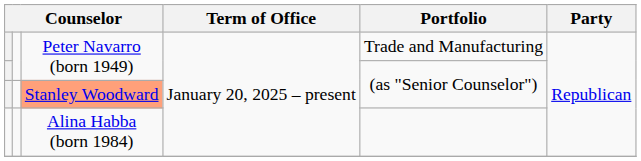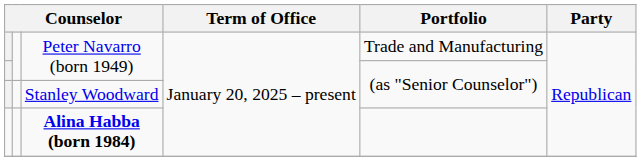(92, 94) lightsalmon background -> (92, 94) no background
(92, 131) normal -> (92, 131) bold
